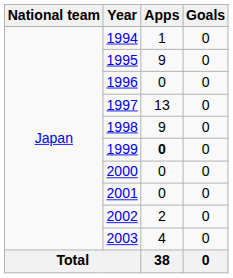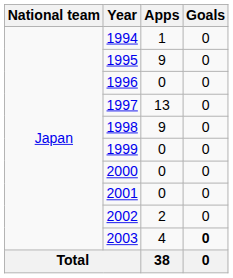(162, 149) bold -> (162, 149) normal
(206, 238) normal -> (206, 238) bold
